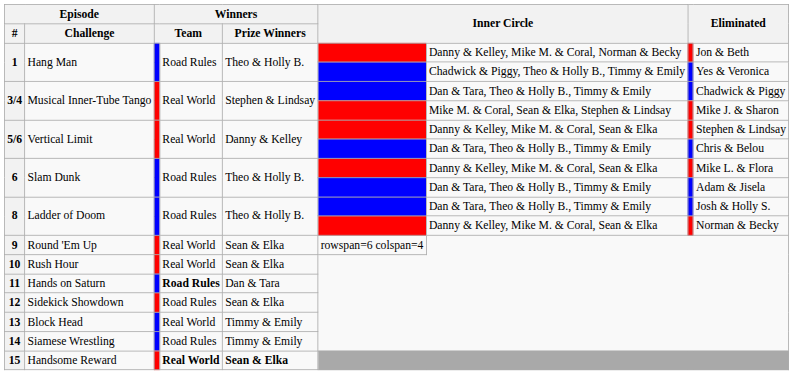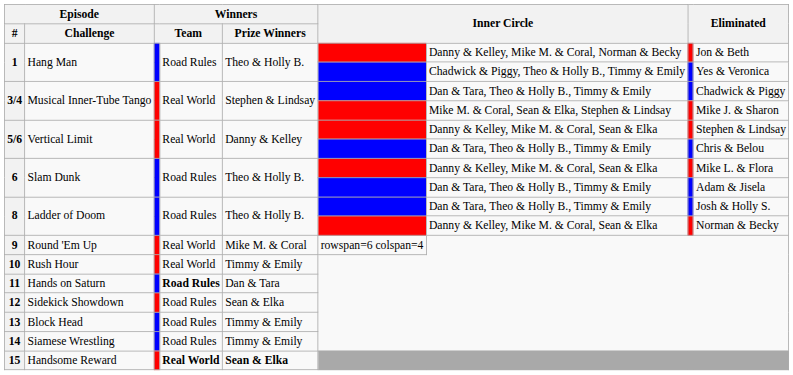(255, 245) Sean & Elka -> (266, 245) Mike M. & Coral
(255, 264) Sean & Elka -> (264, 264) Timmy & Emily
(189, 322) Real World -> (189, 322) Road Rules
